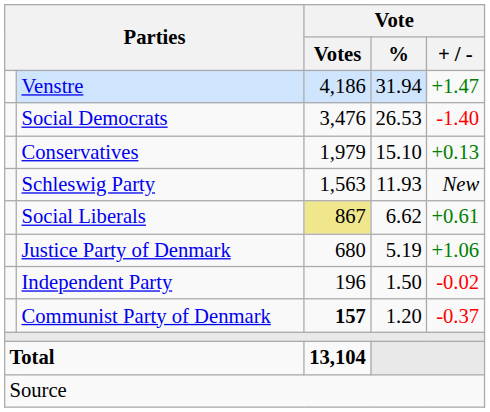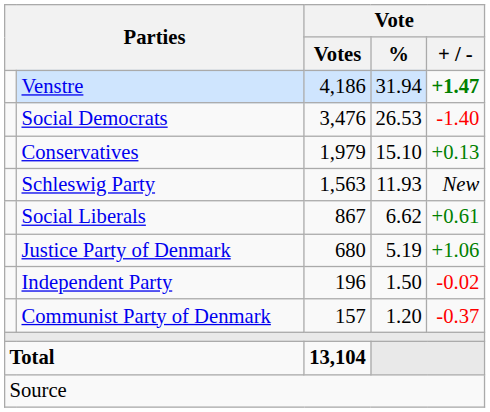(455, 86) normal -> (455, 86) bold
(350, 217) khaki background -> (350, 217) no background
(350, 315) bold -> (350, 315) normal
